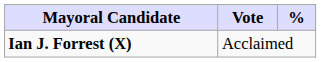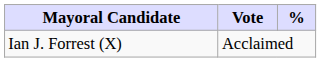(70, 43) bold -> (65, 43) normal
